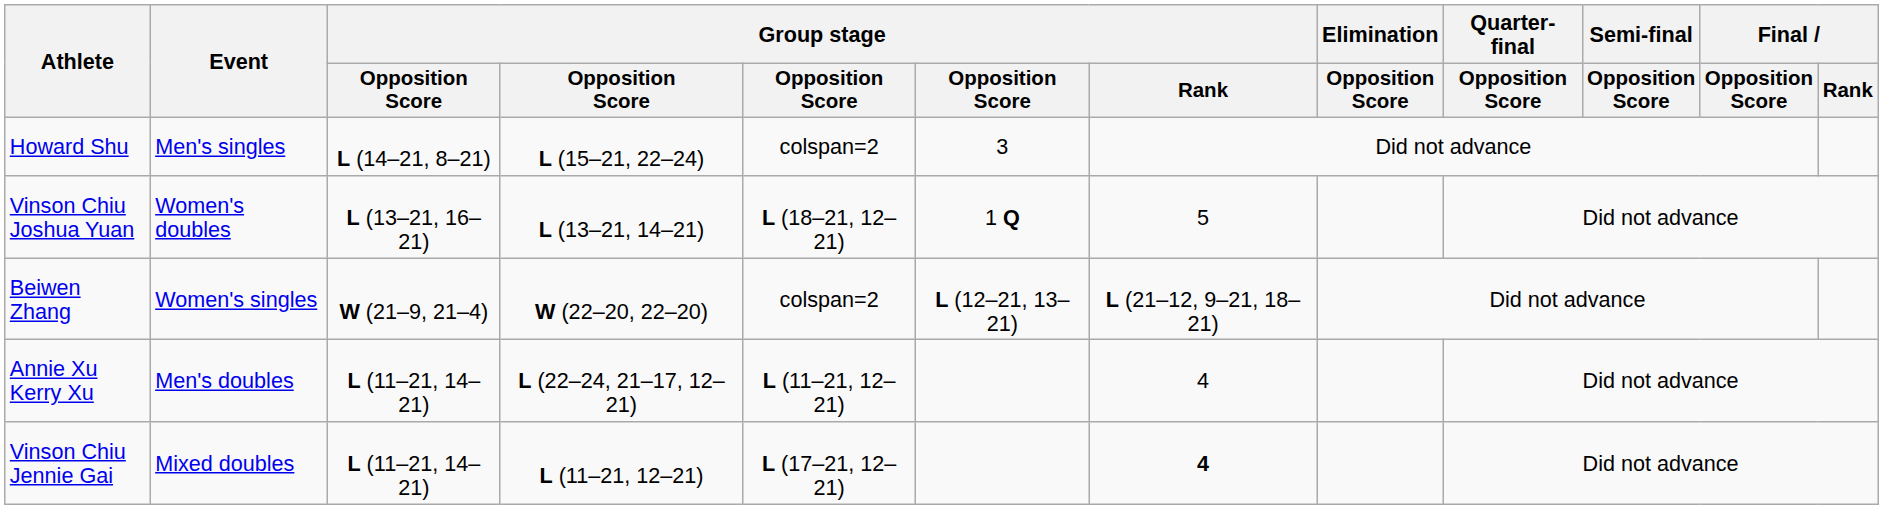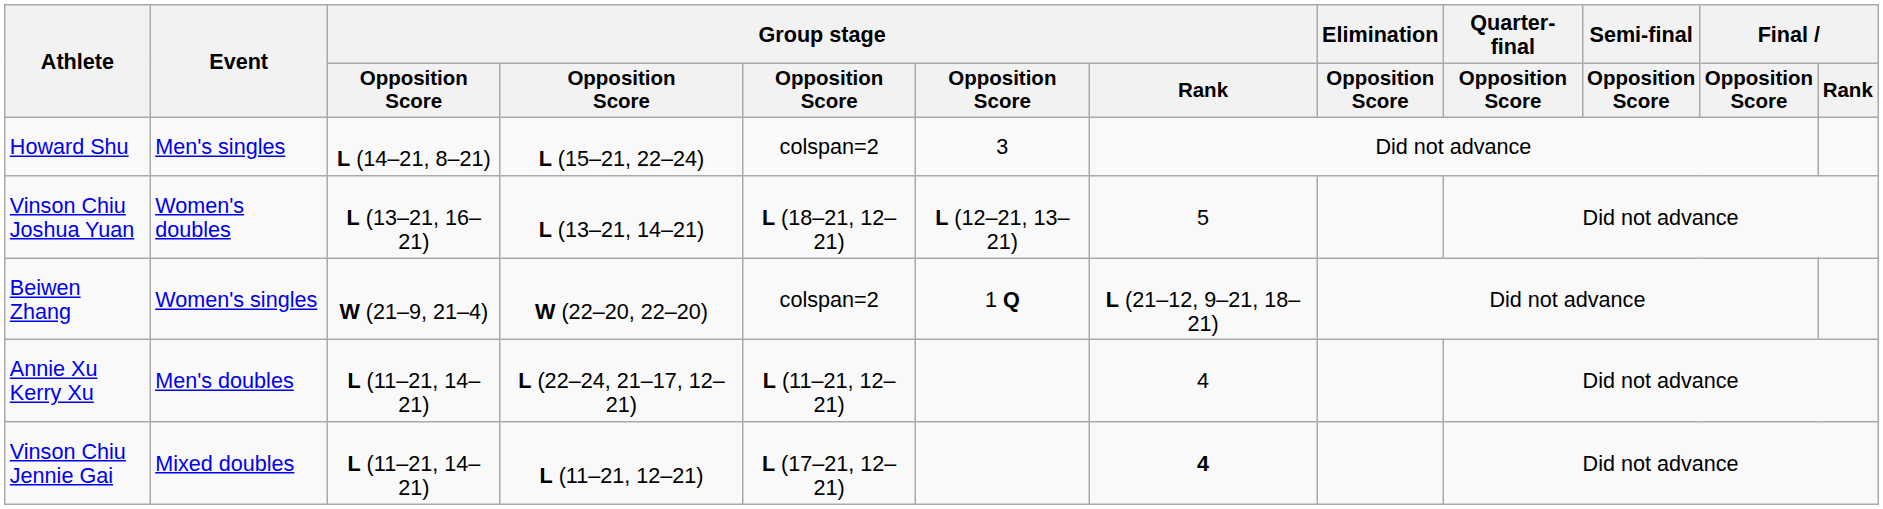(1002, 217) 1 Q -> (1002, 229) L (12–21, 13–21)
(1002, 311) L (12–21, 13–21) -> (1002, 299) 1 Q
